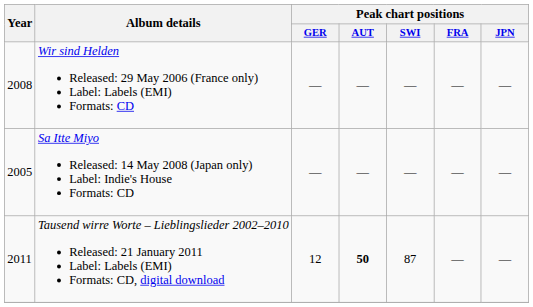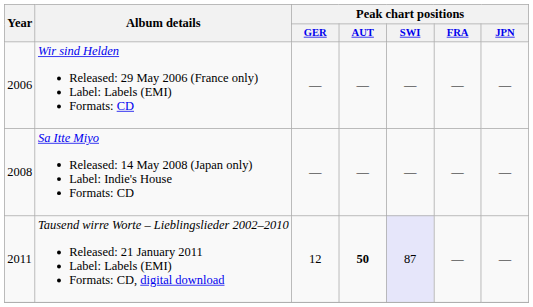(20, 85) 2008 -> (20, 85) 2006
(20, 172) 2005 -> (20, 172) 2008
(410, 258) no background -> (410, 258) lavender background
